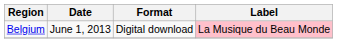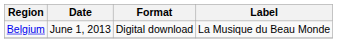(264, 29) pink background -> (264, 29) no background
